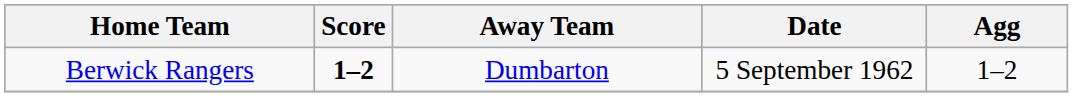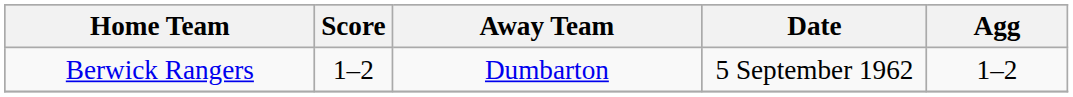(353, 69) bold -> (353, 69) normal
